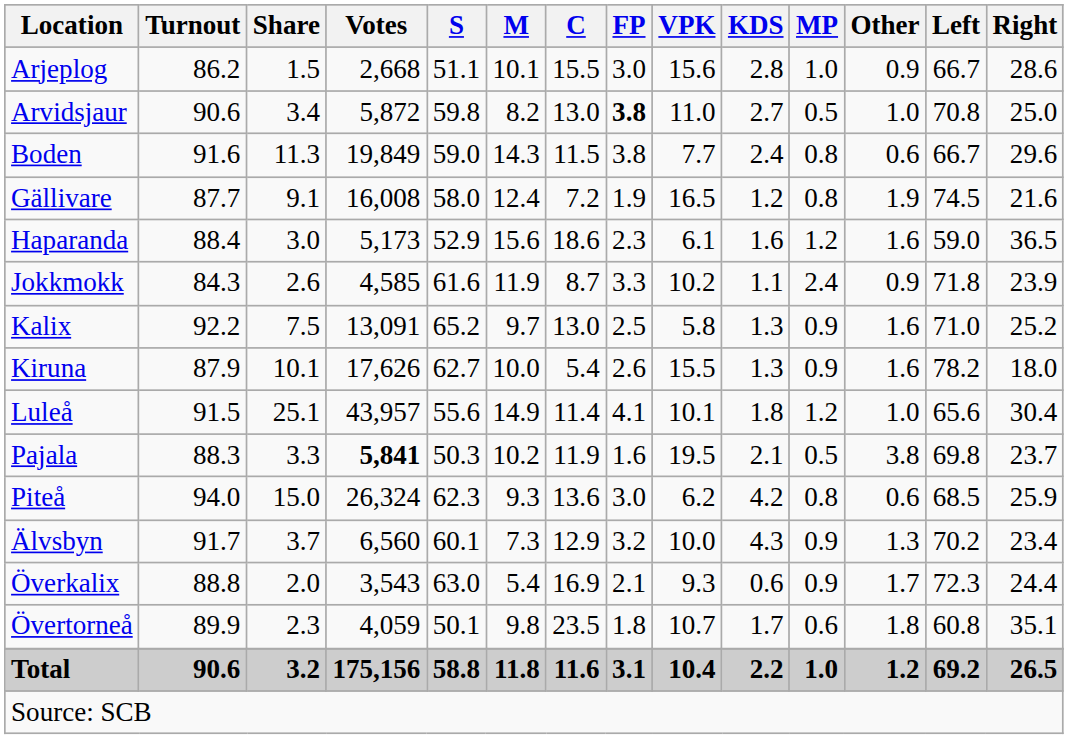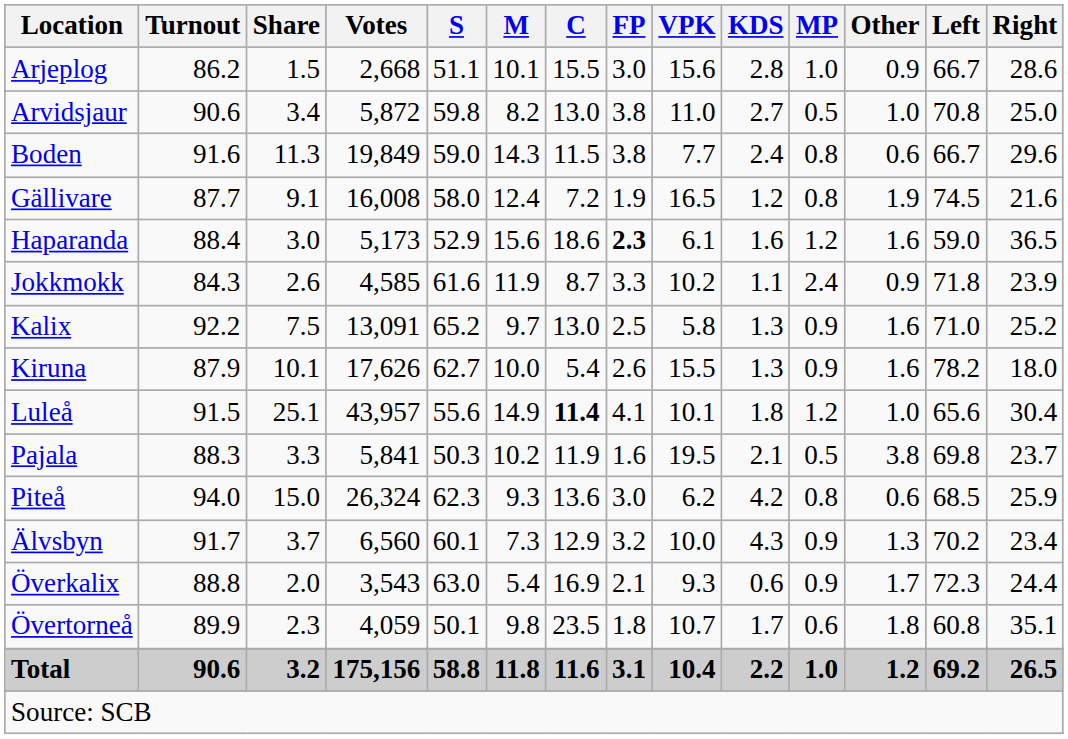(629, 111) bold -> (629, 111) normal
(629, 240) normal -> (629, 240) bold
(576, 411) normal -> (577, 411) bold
(390, 454) bold -> (390, 454) normal
